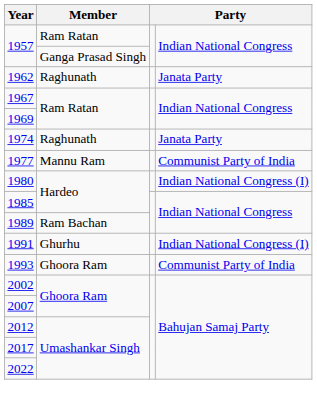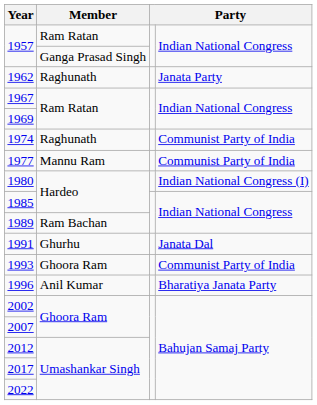(190, 139) Janata Party -> (227, 139) Communist Party of India
(233, 243) Indian National Congress (I) -> (186, 243) Janata Dal
+ row: (21, 285)
